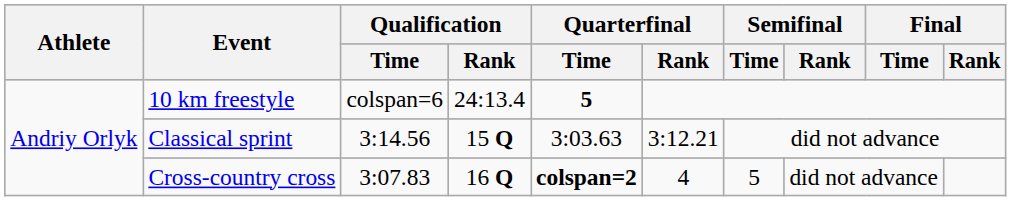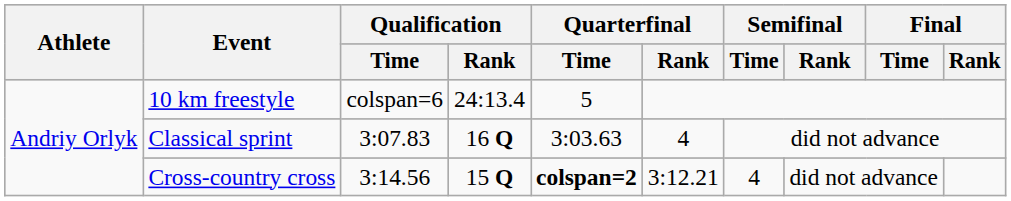(586, 99) bold -> (586, 99) normal
(395, 138) 3:14.56 -> (395, 138) 3:07.83
(490, 138) 15 Q -> (490, 138) 16 Q
(683, 138) 3:12.21 -> (683, 138) 4
(395, 177) 3:07.83 -> (395, 177) 3:14.56
(490, 177) 16 Q -> (490, 177) 15 Q
(683, 177) 4 -> (683, 177) 3:12.21
(754, 177) 5 -> (754, 177) 4
